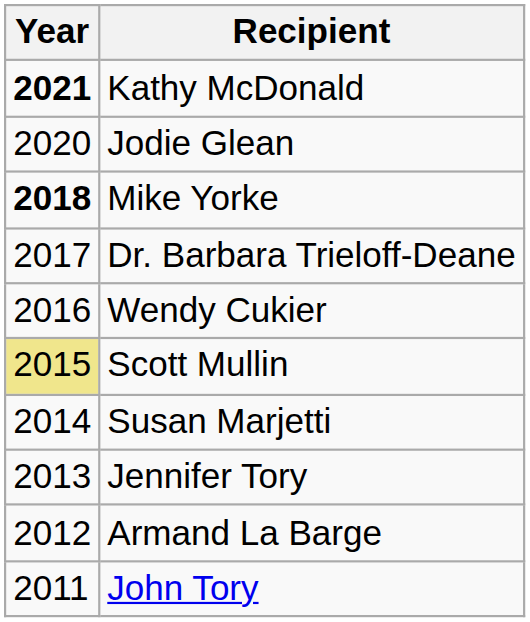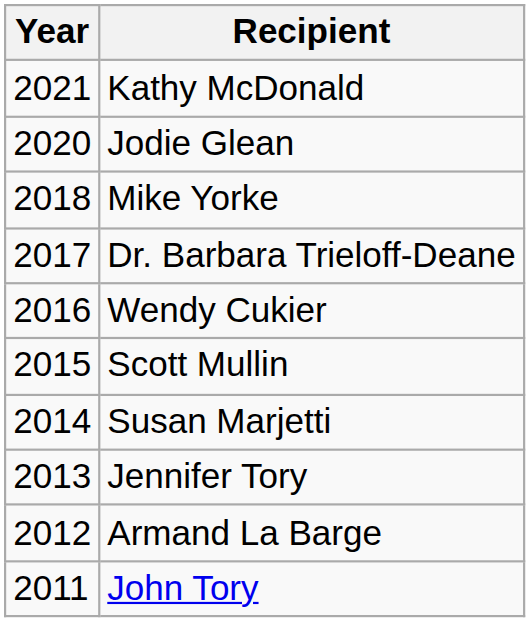(52, 87) bold -> (52, 87) normal
(52, 198) bold -> (52, 198) normal
(52, 365) khaki background -> (52, 365) no background
